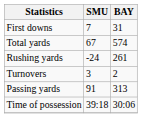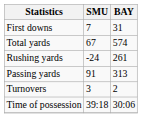rows swapped: (33, 89) <-> (26, 74)
